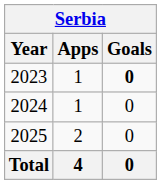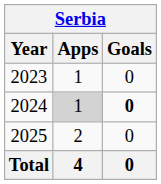(129, 77) bold -> (129, 77) normal
(78, 106) no background -> (78, 106) lightgrey background
(129, 106) normal -> (129, 106) bold
